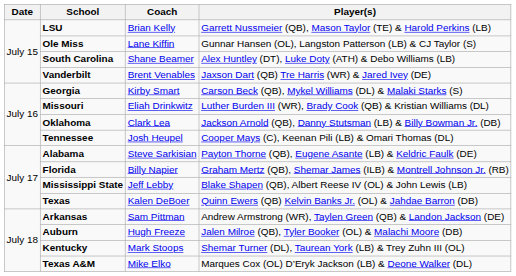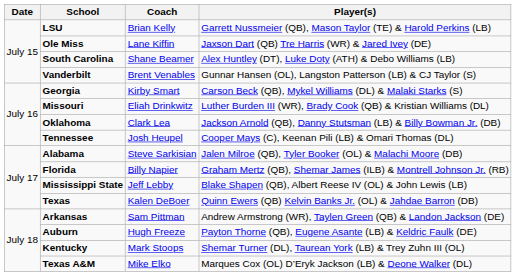(339, 43) Gunnar Hansen (OL), Langston Patterson (LB) & CJ Taylor (S) -> (316, 43) Jaxson Dart (QB) Tre Harris (WR) & Jared Ivey (DE)
(316, 75) Jaxson Dart (QB) Tre Harris (WR) & Jared Ivey (DE) -> (339, 75) Gunnar Hansen (OL), Langston Patterson (LB) & CJ Taylor (S)
(339, 153) Payton Thorne (QB), Eugene Asante (LB) & Keldric Faulk (DE) -> (332, 153) Jalen Milroe (QB), Tyler Booker (OL) & Malachi Moore (DB)
(332, 232) Jalen Milroe (QB), Tyler Booker (OL) & Malachi Moore (DB) -> (339, 232) Payton Thorne (QB), Eugene Asante (LB) & Keldric Faulk (DE)
